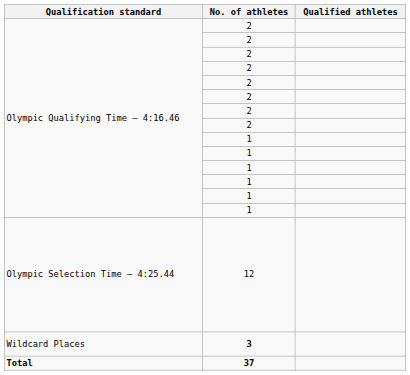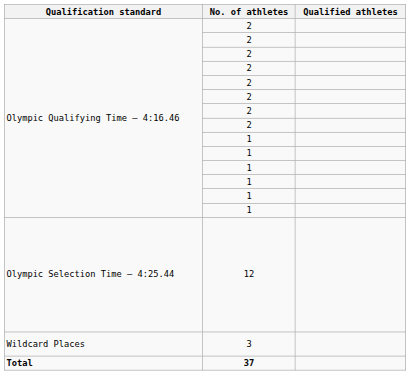(249, 344) bold -> (249, 344) normal
